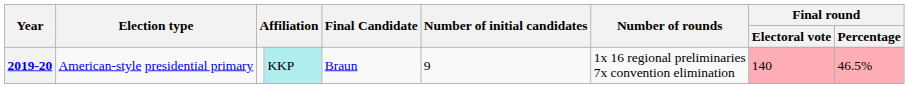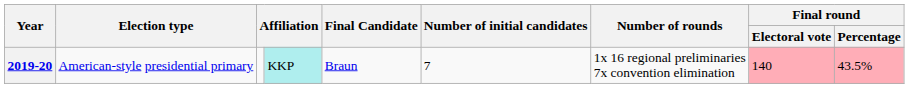(427, 65) 9 -> (427, 65) 7
(855, 65) 46.5% -> (855, 65) 43.5%
